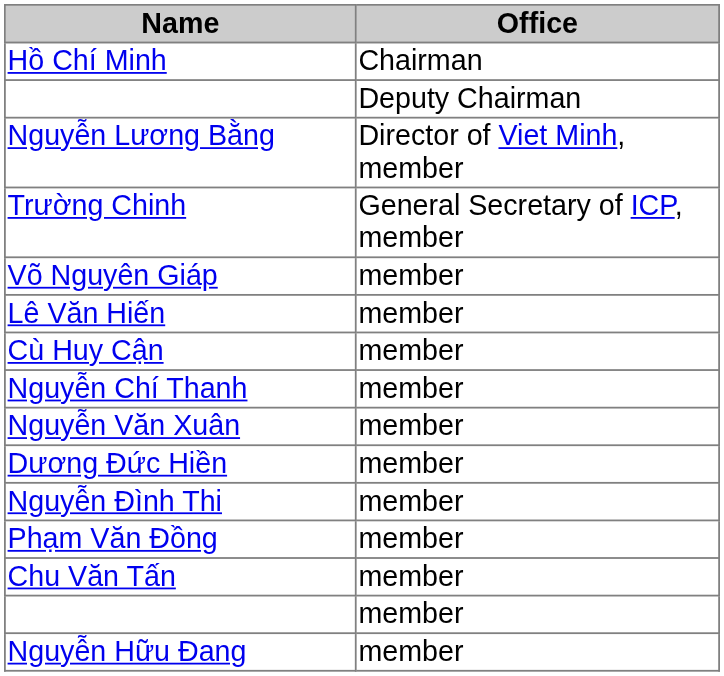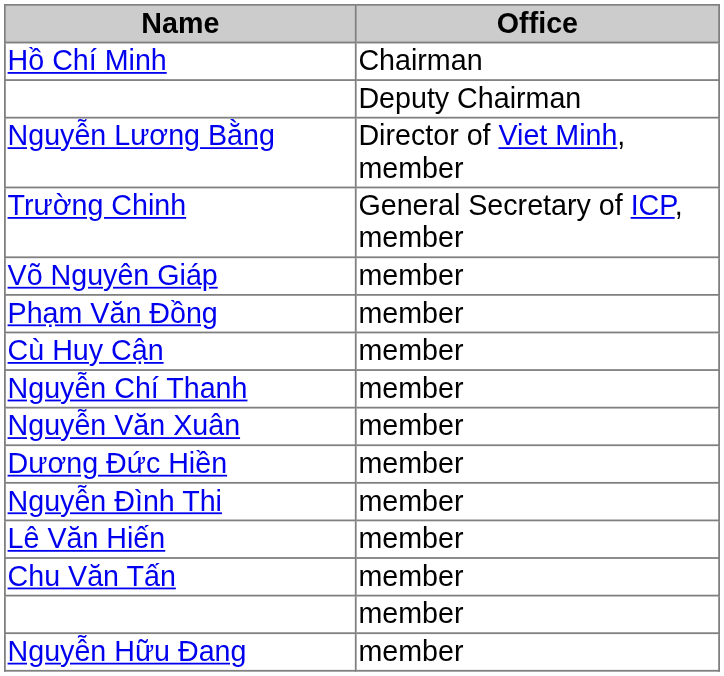(86, 313) Lê Văn Hiến -> (113, 313) Phạm Văn Đồng
(113, 538) Phạm Văn Đồng -> (86, 538) Lê Văn Hiến
